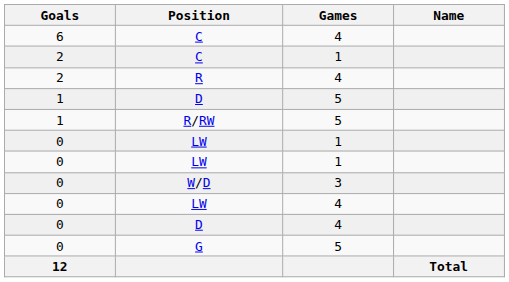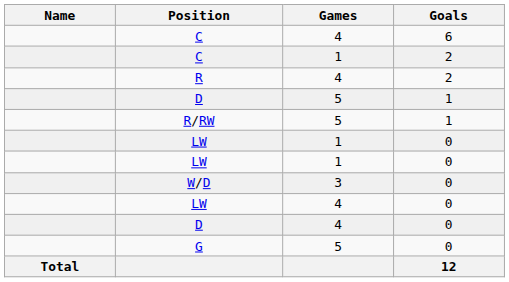columns swapped: (449, 15) <-> (60, 15)
